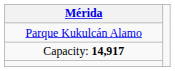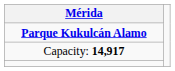(84, 32) normal -> (84, 32) bold
